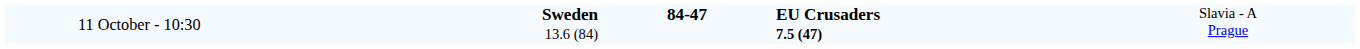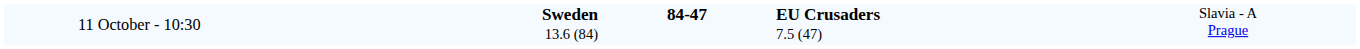(799, 34) bold -> (799, 34) normal
